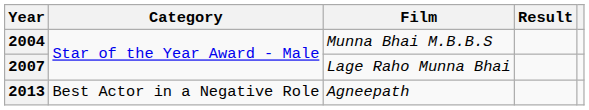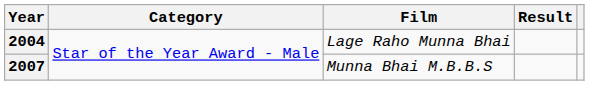(410, 42) Munna Bhai M.B.B.S -> (419, 42) Lage Raho Munna Bhai
(419, 67) Lage Raho Munna Bhai -> (410, 67) Munna Bhai M.B.B.S
- row: (27, 92)
